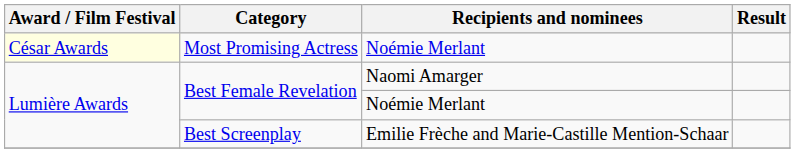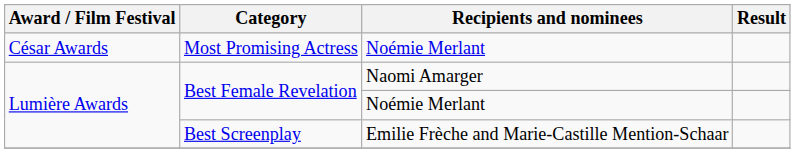(58, 47) lightyellow background -> (58, 47) no background
